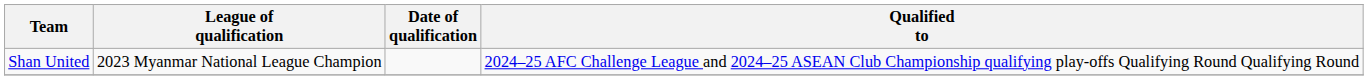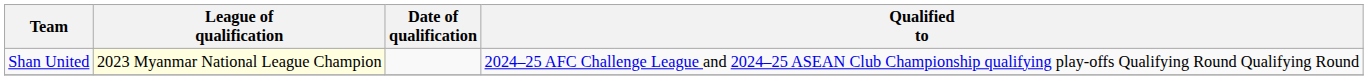(239, 61) no background -> (239, 61) lightyellow background
